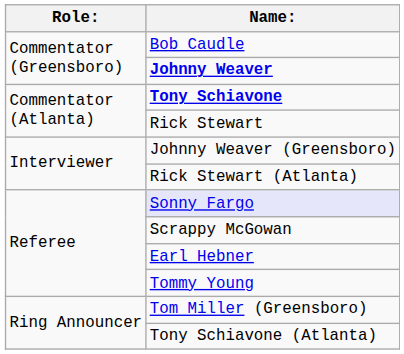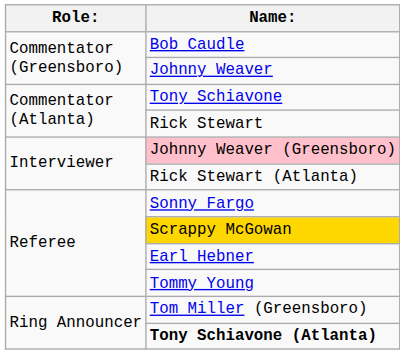(211, 71) bold -> (211, 71) normal
(216, 97) bold -> (216, 97) normal
(273, 151) no background -> (273, 151) pink background
(202, 204) lavender background -> (202, 204) no background
(221, 230) no background -> (221, 230) gold background
(263, 336) normal -> (263, 336) bold
